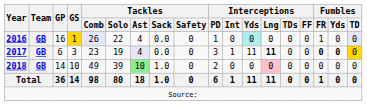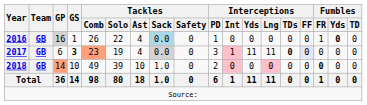(60, 39) no background -> (60, 39) lightgrey background
(74, 39) gold background -> (74, 39) no background
(94, 39) lavender background -> (94, 39) no background
(162, 39) no background -> (162, 39) lightblue background
(252, 39) paleturquoise background -> (252, 39) no background
(338, 39) normal -> (338, 39) bold
(355, 39) lavender background -> (355, 39) no background
(74, 53) normal -> (74, 53) bold
(94, 53) no background -> (94, 53) lightsalmon background
(140, 53) lavender background -> (140, 53) no background
(162, 53) no background -> (162, 53) lightgrey background
(232, 53) no background -> (232, 53) pink background
(271, 53) bold -> (271, 53) normal
(290, 53) normal -> (290, 53) bold
(307, 53) no background -> (307, 53) lavender background
(321, 53) bold -> (321, 53) normal
(338, 53) bold -> (338, 53) normal
(355, 53) gold background -> (355, 53) no background
(60, 66) no background -> (60, 66) lightsalmon background
(140, 66) lightgreen background -> (140, 66) no background
(232, 66) no background -> (232, 66) pink background
(321, 66) normal -> (321, 66) bold
